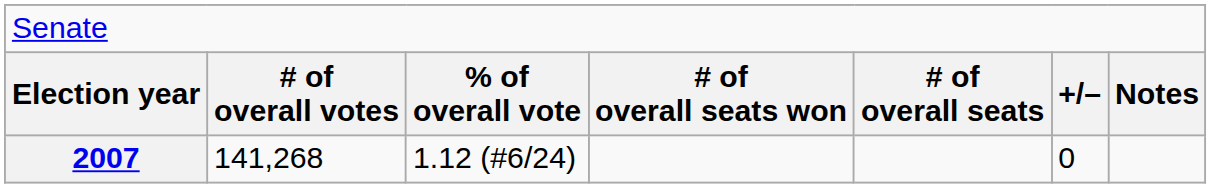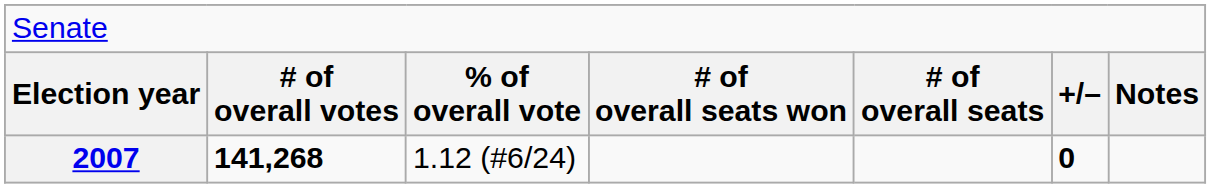(269, 158) normal -> (269, 158) bold
(1067, 158) normal -> (1067, 158) bold
